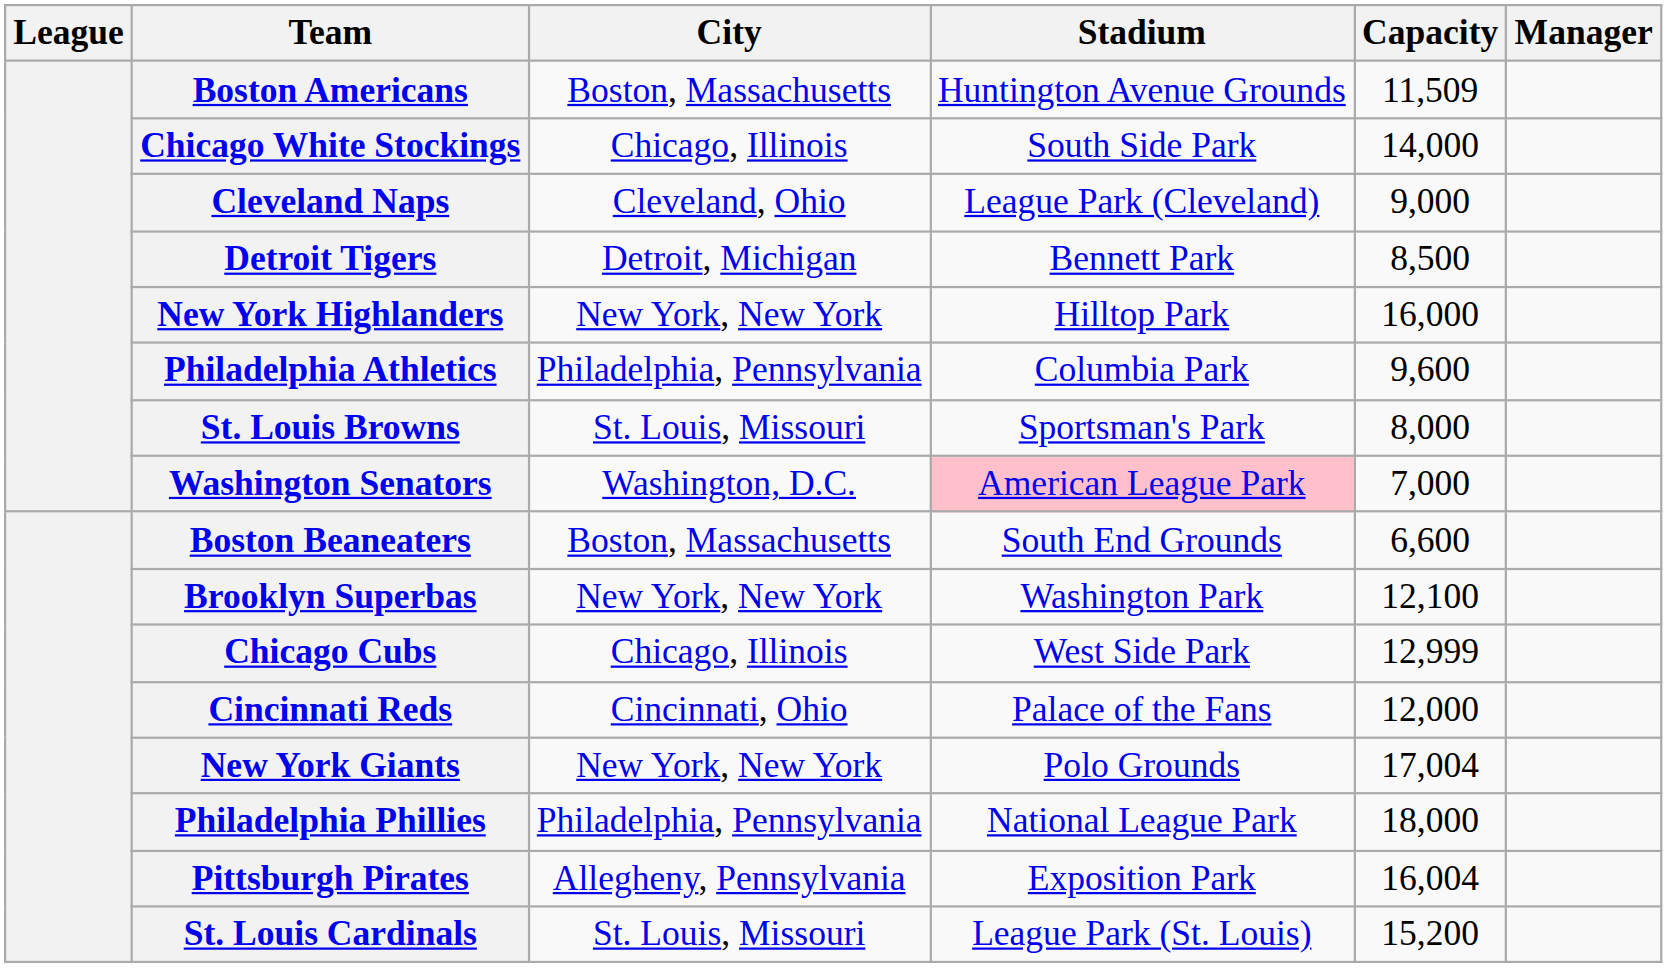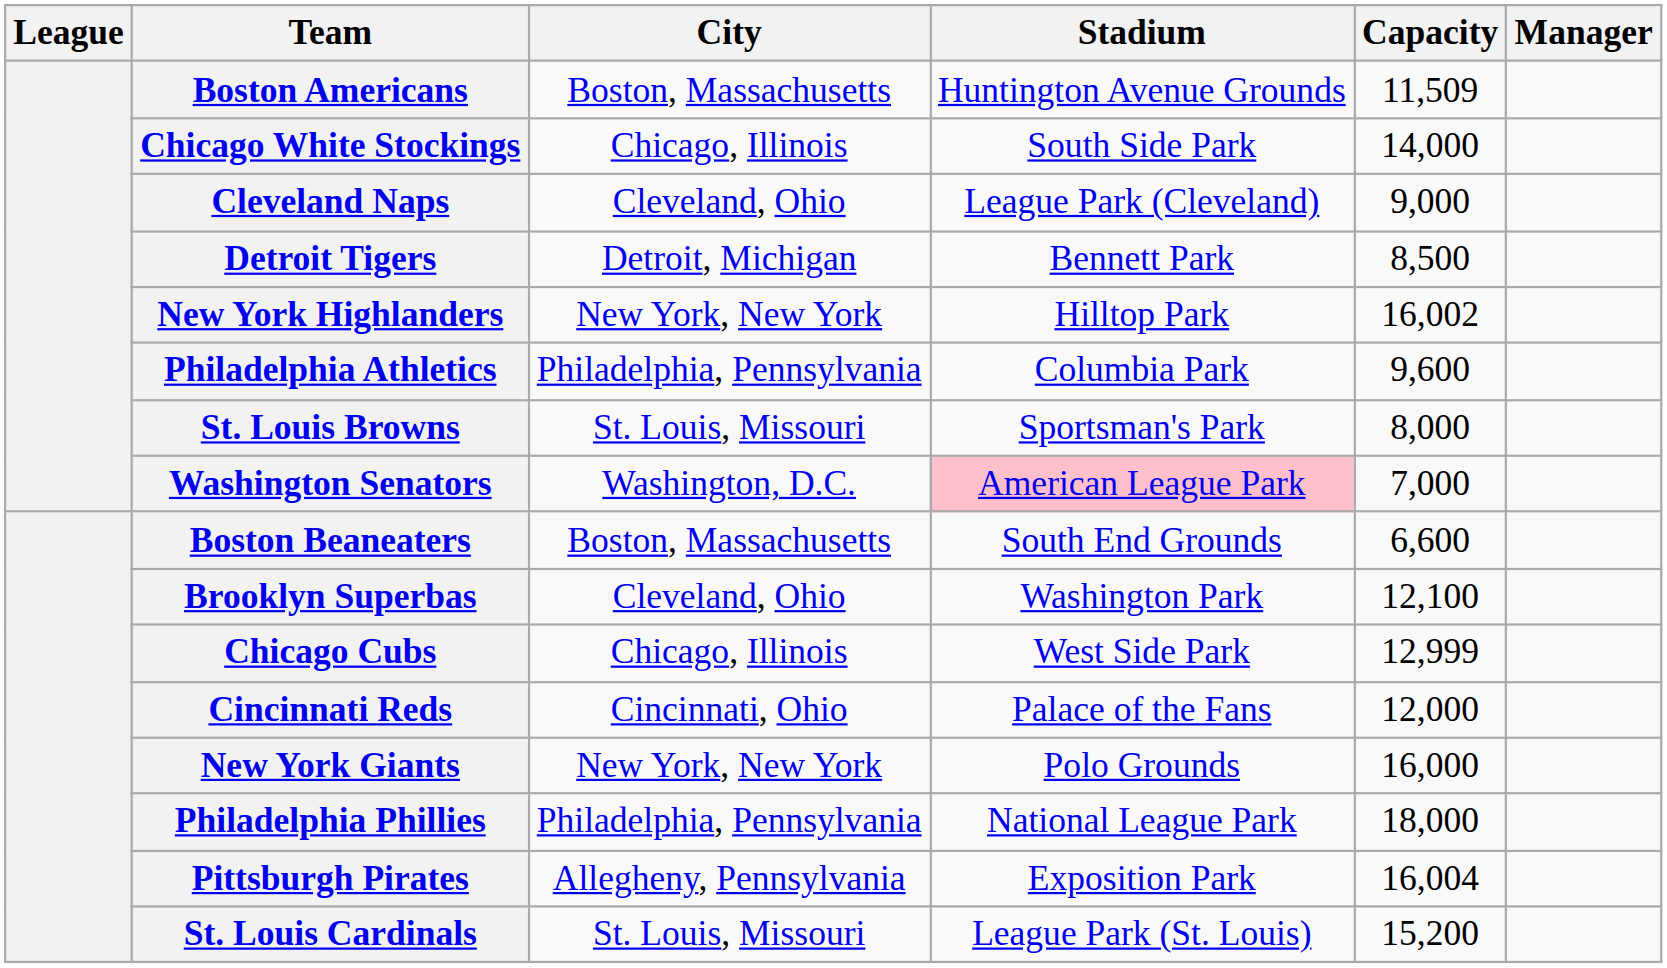(1430, 314) 16,000 -> (1430, 314) 16,002
(729, 595) New York, New York -> (729, 595) Cleveland, Ohio
(1430, 764) 17,004 -> (1430, 764) 16,000
